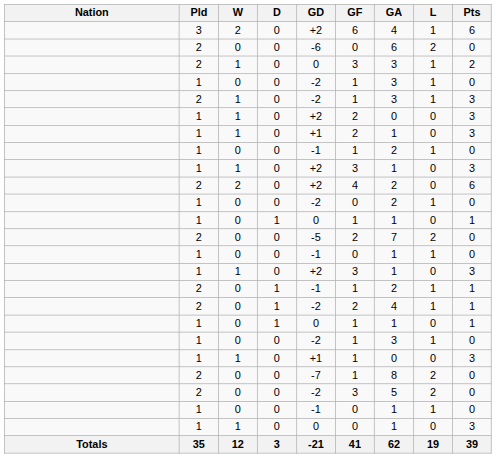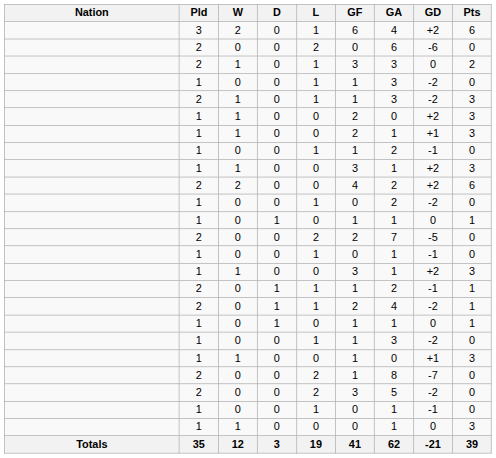columns swapped: (433, 13) <-> (316, 13)
